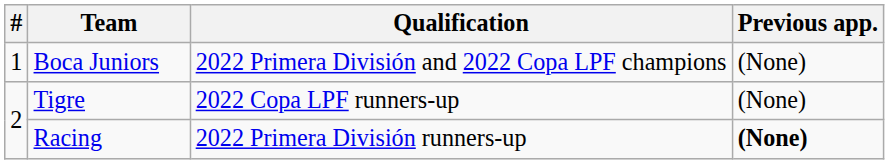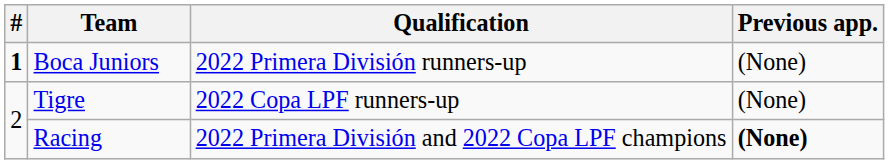(16, 61) normal -> (16, 61) bold
(461, 61) 2022 Primera División and 2022 Copa LPF champions -> (361, 61) 2022 Primera División runners-up
(361, 138) 2022 Primera División runners-up -> (461, 138) 2022 Primera División and 2022 Copa LPF champions
